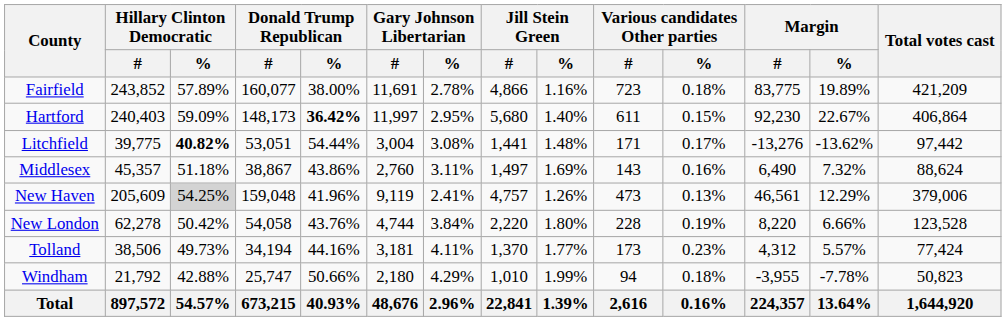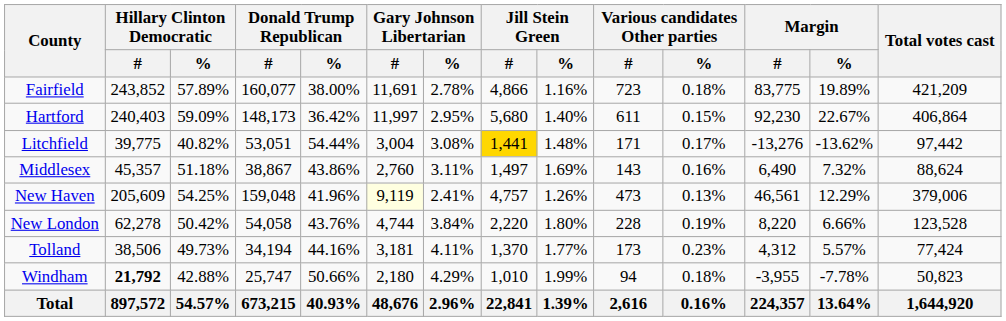(334, 116) bold -> (334, 116) normal
(203, 143) bold -> (203, 143) normal
(509, 143) no background -> (509, 143) gold background
(203, 196) lightgrey background -> (203, 196) no background
(395, 196) no background -> (395, 196) lightyellow background
(138, 276) normal -> (138, 276) bold
